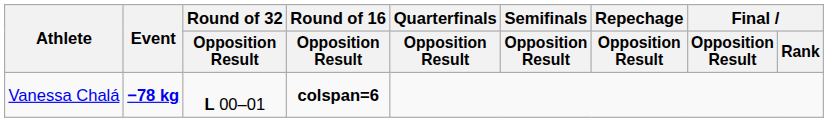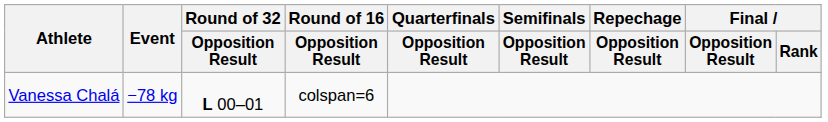(153, 95) bold -> (152, 95) normal
(338, 95) bold -> (336, 95) normal
